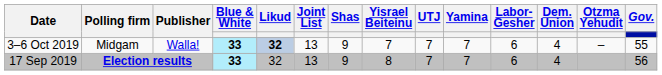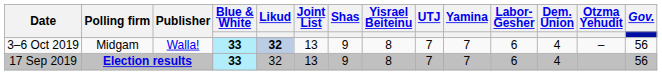(389, 45) 7 -> (389, 45) 8
(641, 45) 55 -> (641, 45) 56
